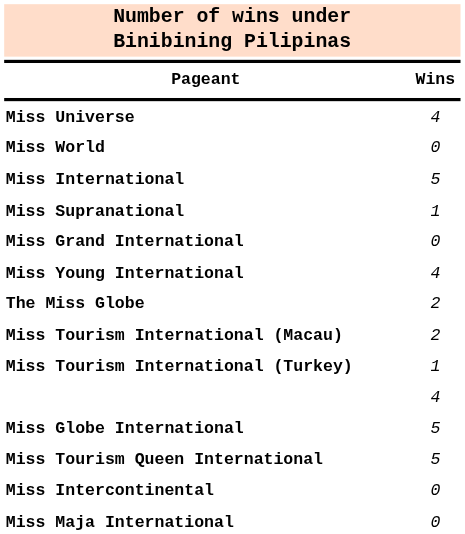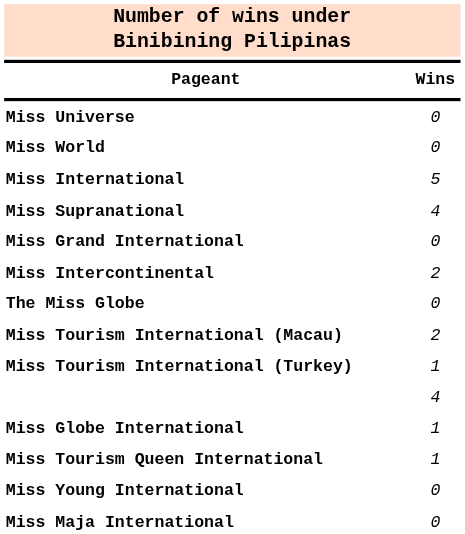(435, 117) 4 -> (435, 117) 0
(435, 210) 1 -> (435, 210) 4
(125, 272) Miss Young International -> (110, 272) Miss Intercontinental
(435, 272) 4 -> (435, 272) 2
(435, 304) 2 -> (435, 304) 0
(435, 428) 5 -> (435, 428) 1
(435, 459) 5 -> (435, 459) 1
(110, 491) Miss Intercontinental -> (125, 491) Miss Young International
